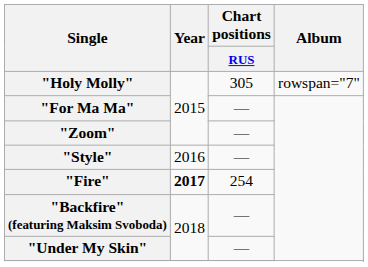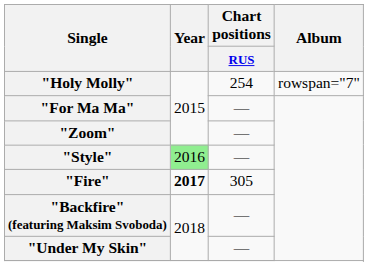(241, 83) 305 -> (241, 83) 254
(189, 157) no background -> (189, 157) lightgreen background
(241, 181) 254 -> (241, 181) 305
